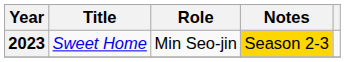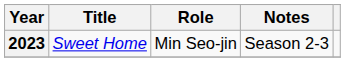(287, 43) gold background -> (287, 43) no background
